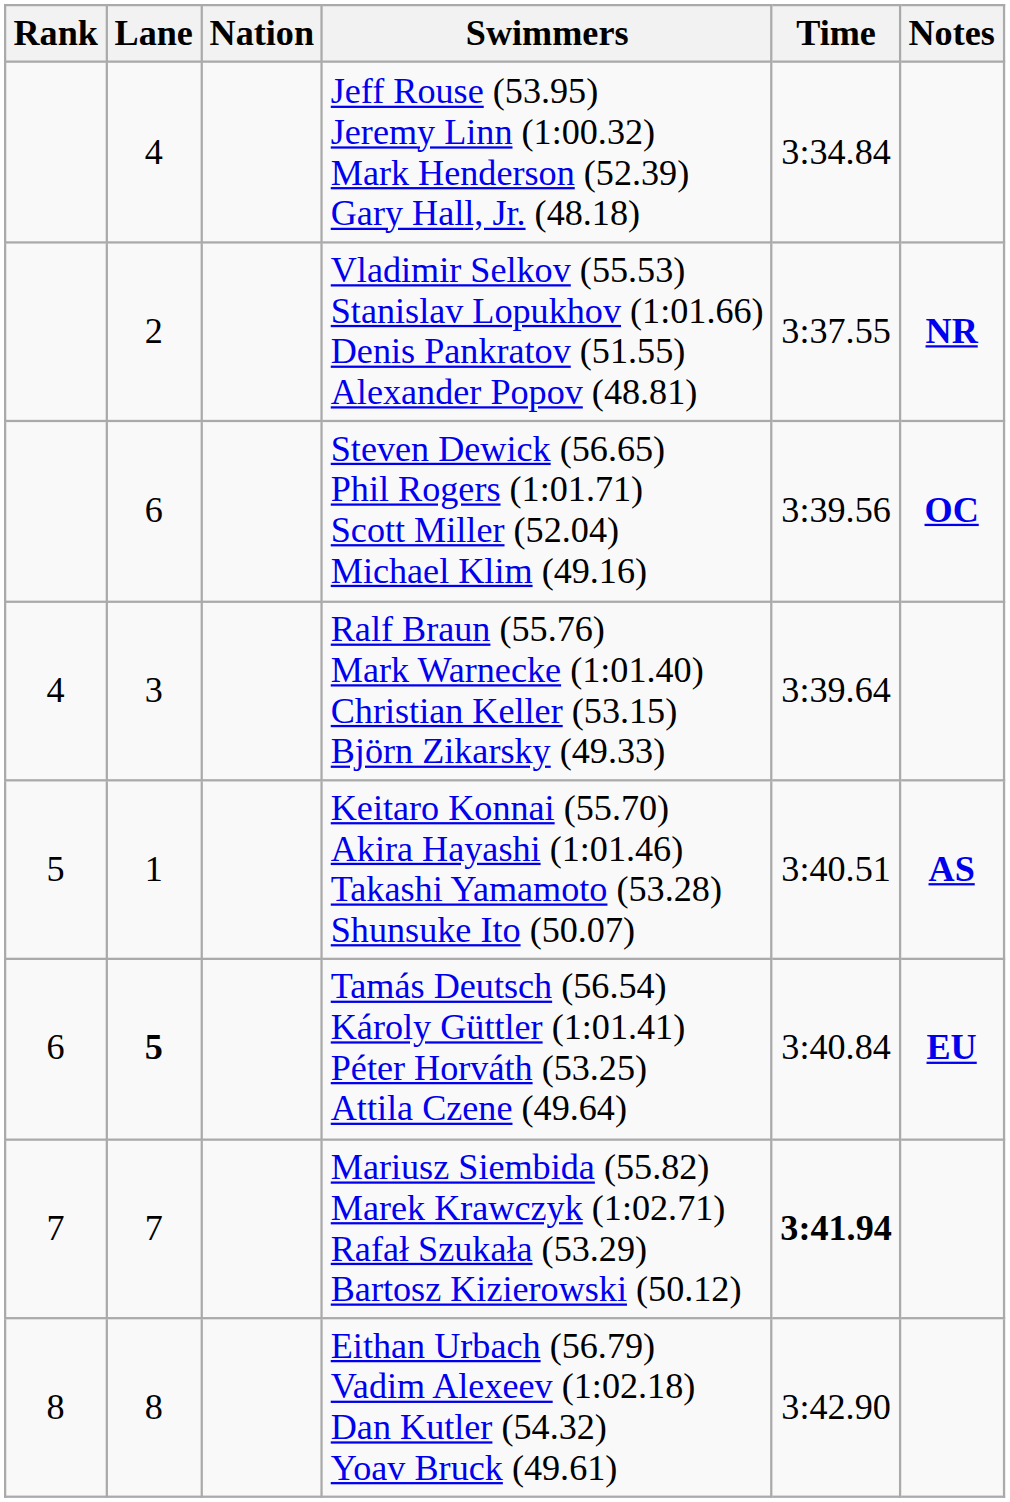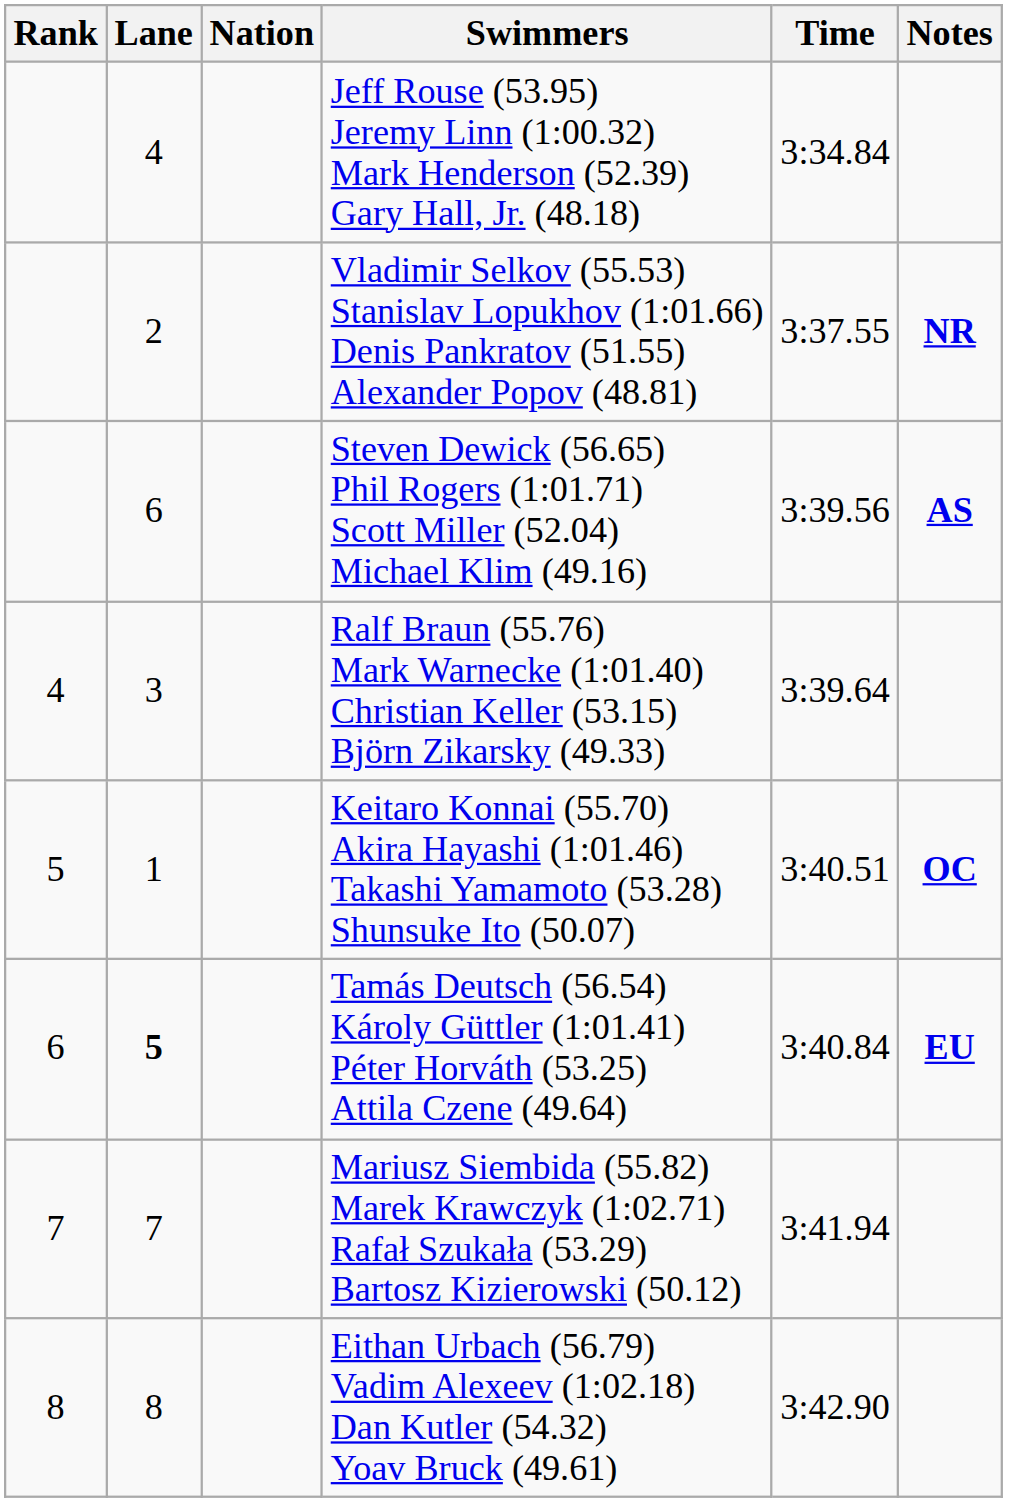(952, 510) OC -> (950, 510) AS
(952, 869) AS -> (950, 869) OC
(836, 1227) bold -> (835, 1227) normal
